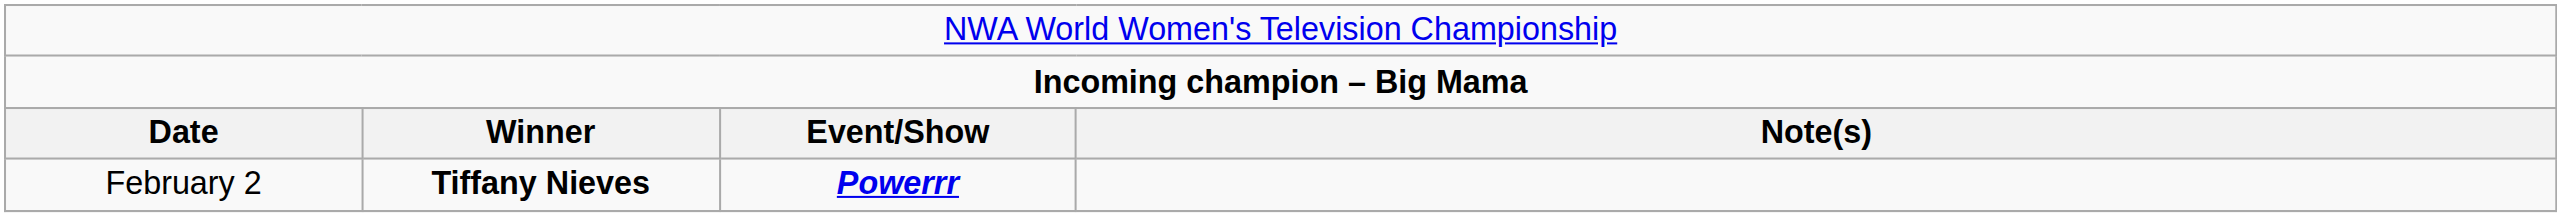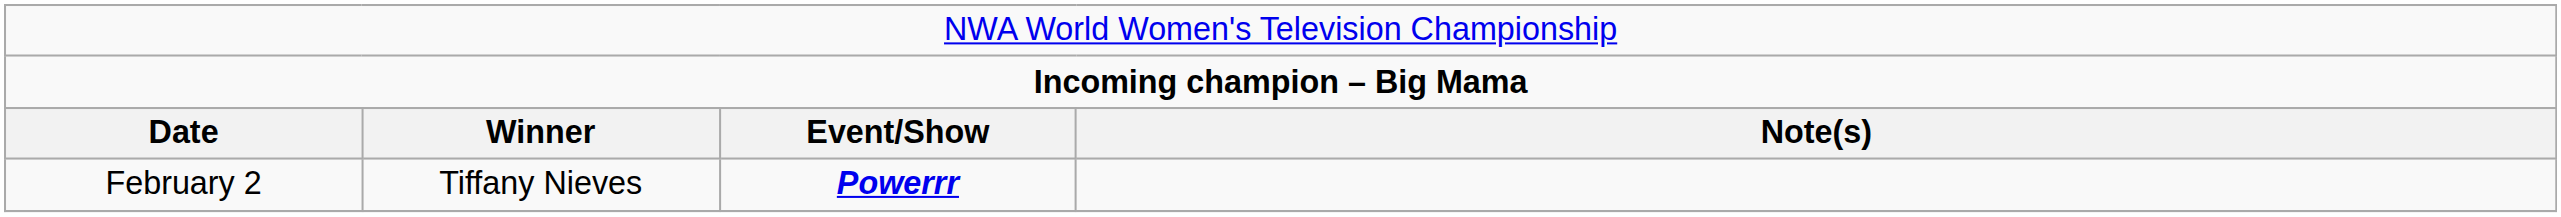(541, 183) bold -> (541, 183) normal
